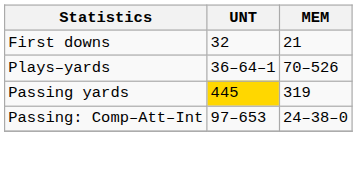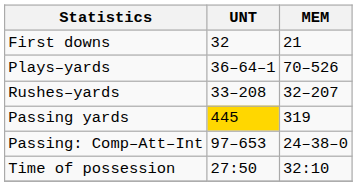+ row: (64, 93)
+ row: (92, 169)
